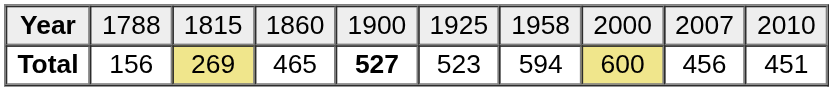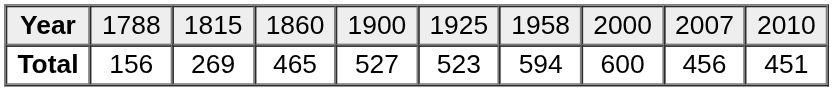(213, 64) khaki background -> (213, 64) no background
(377, 64) bold -> (377, 64) normal
(623, 64) khaki background -> (623, 64) no background
